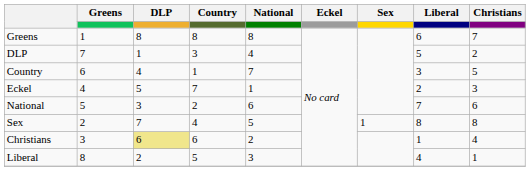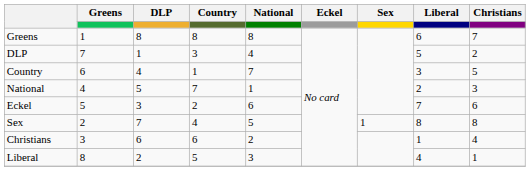(19, 88) Eckel -> (26, 88) National
(26, 105) National -> (19, 105) Eckel
(139, 140) khaki background -> (139, 140) no background
